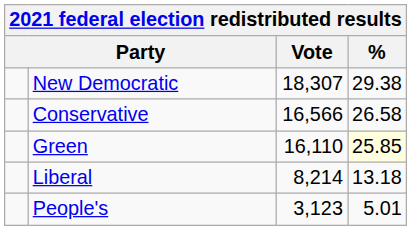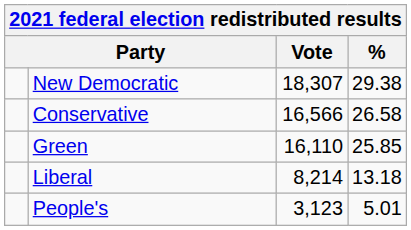(377, 146) lightyellow background -> (377, 146) no background
